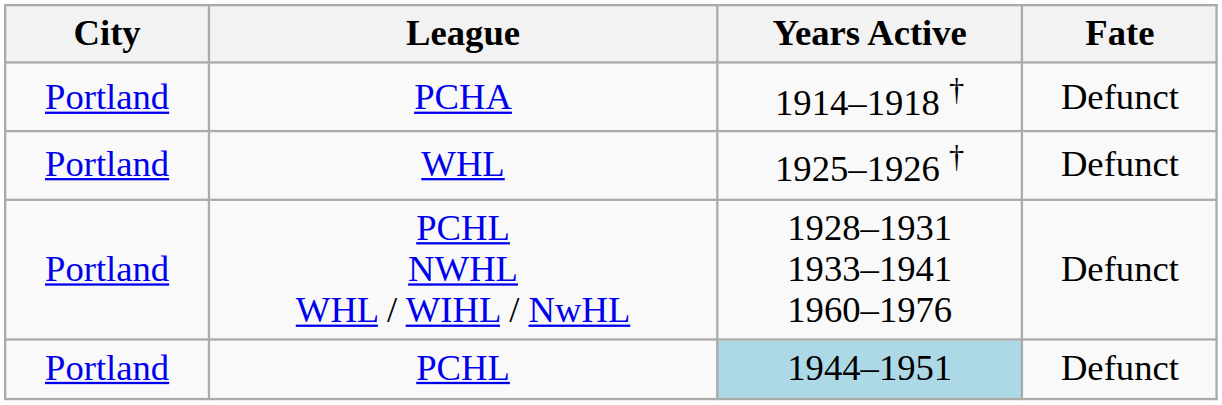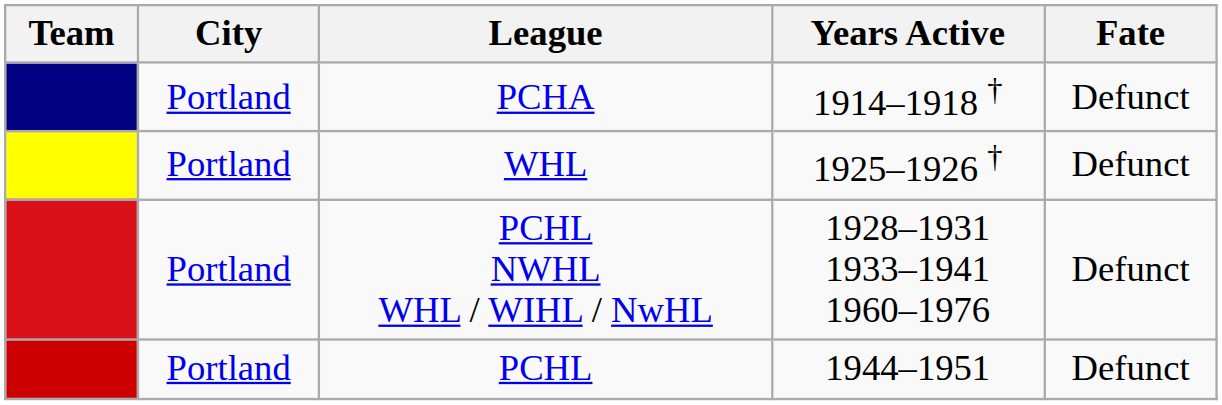+ column: (72, 33)
(870, 368) lightblue background -> (908, 368) no background
